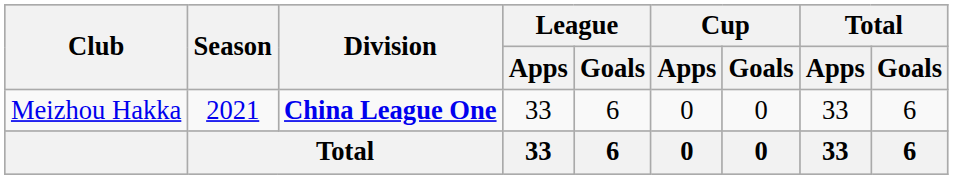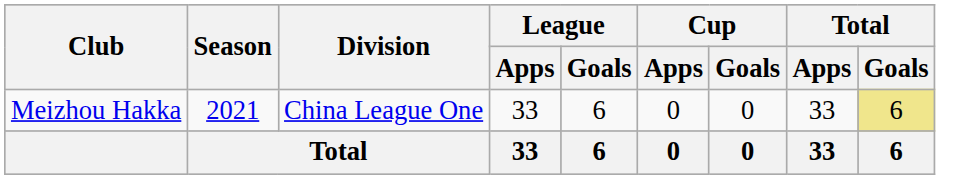(390, 109) bold -> (384, 109) normal
(910, 109) no background -> (896, 109) khaki background
